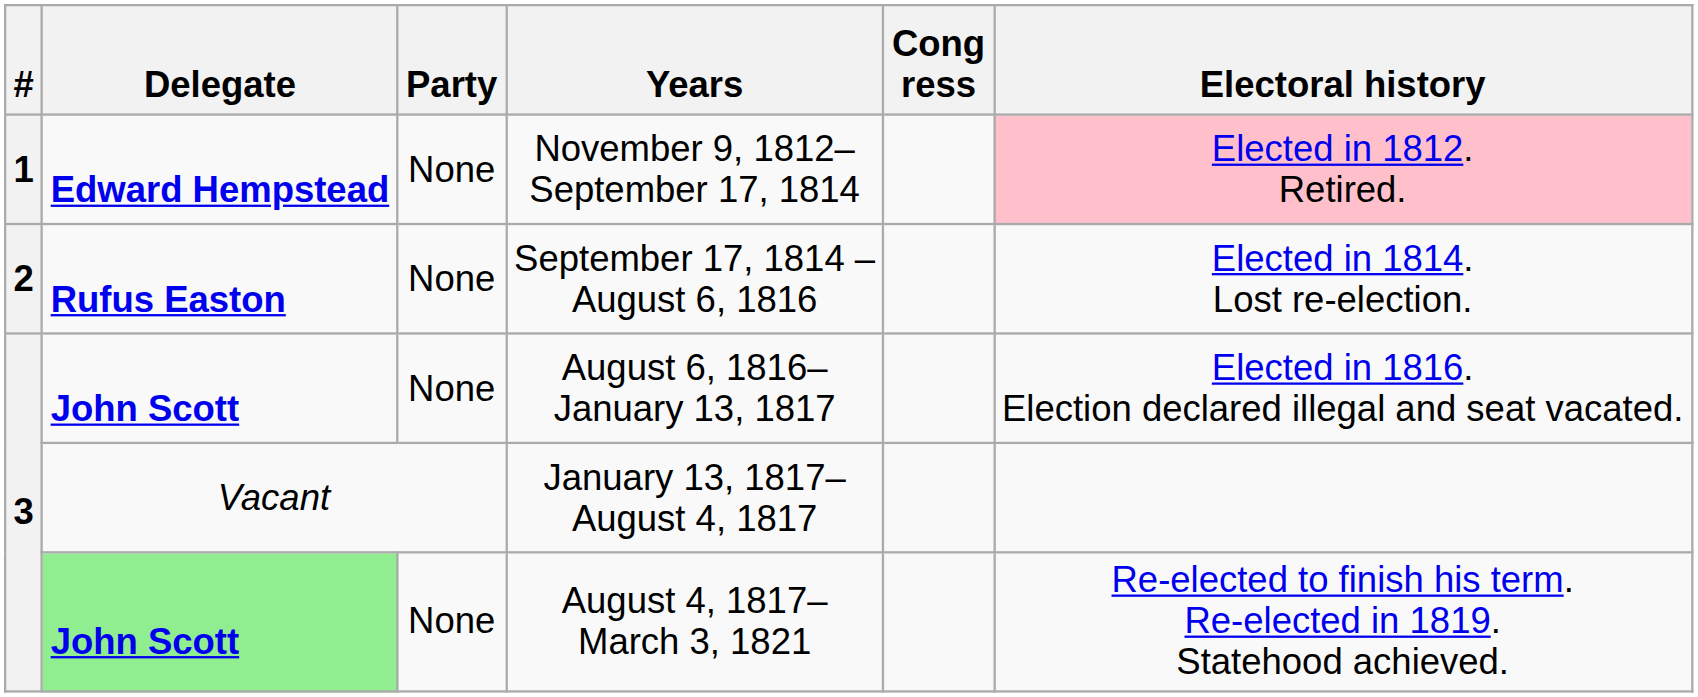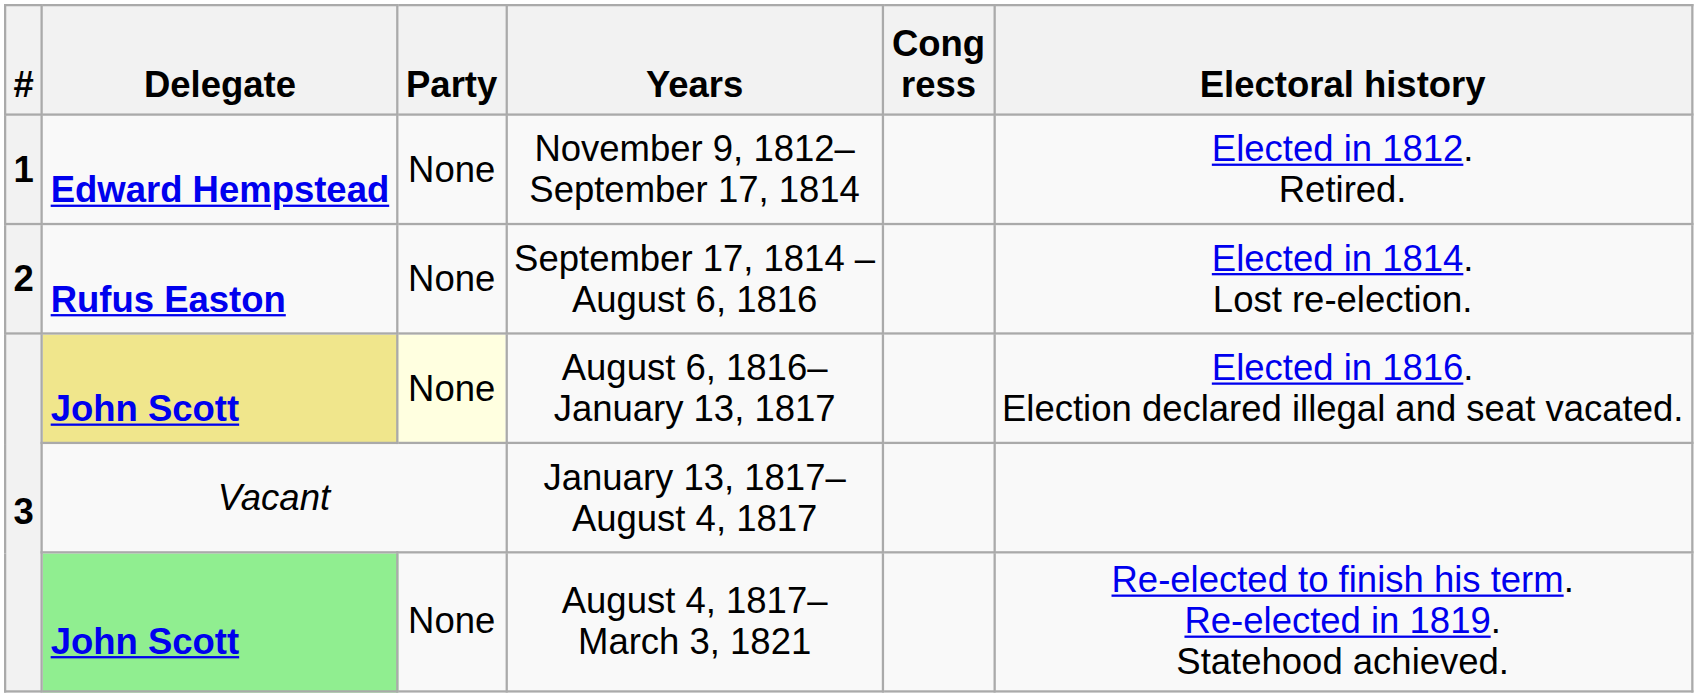(1343, 168) pink background -> (1343, 168) no background
(145, 408) no background -> (145, 408) khaki background
(452, 387) no background -> (452, 387) lightyellow background
